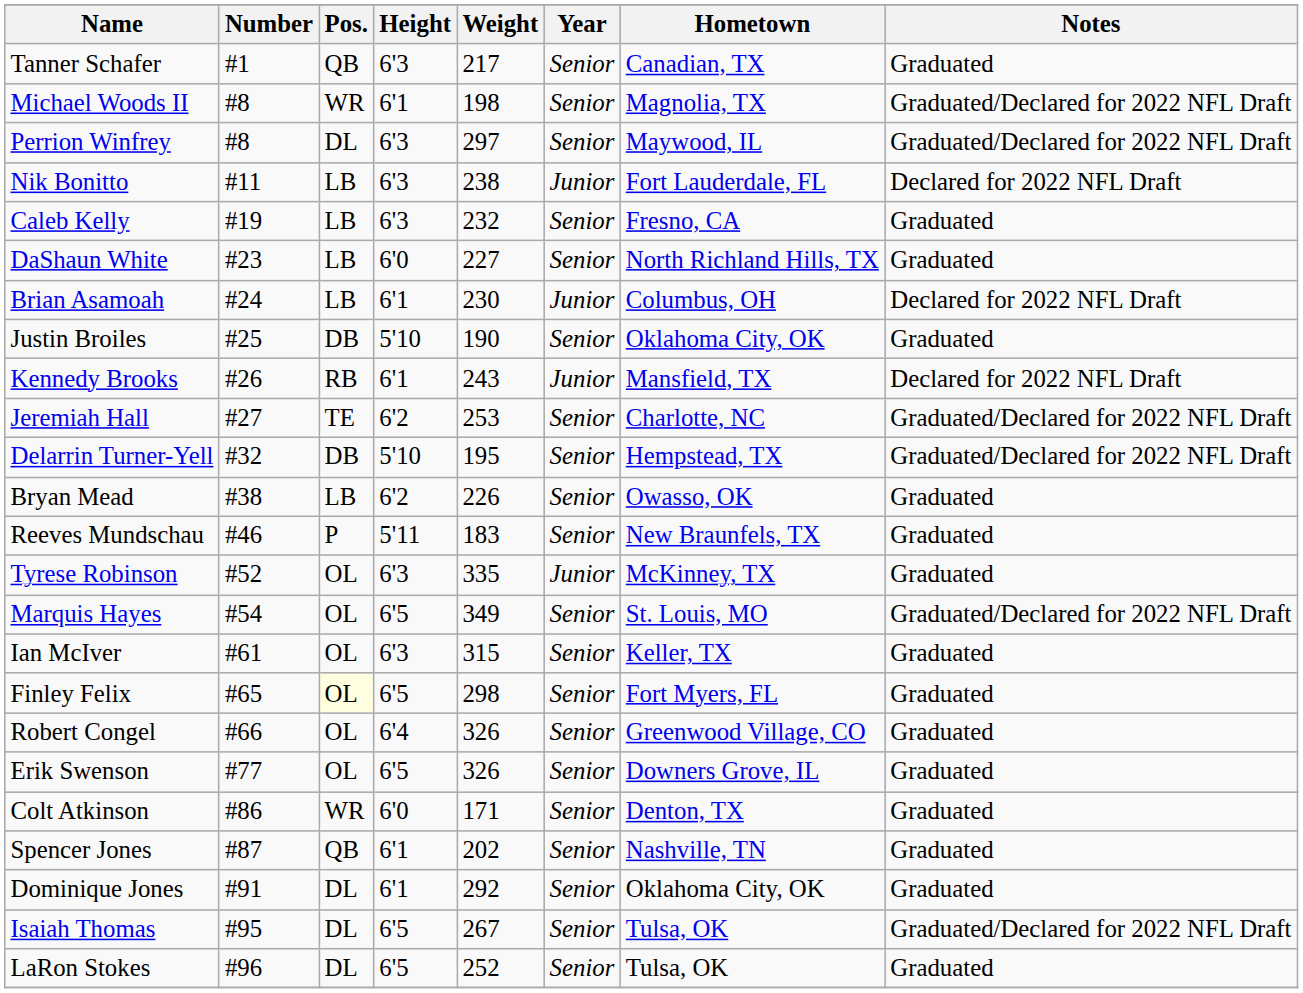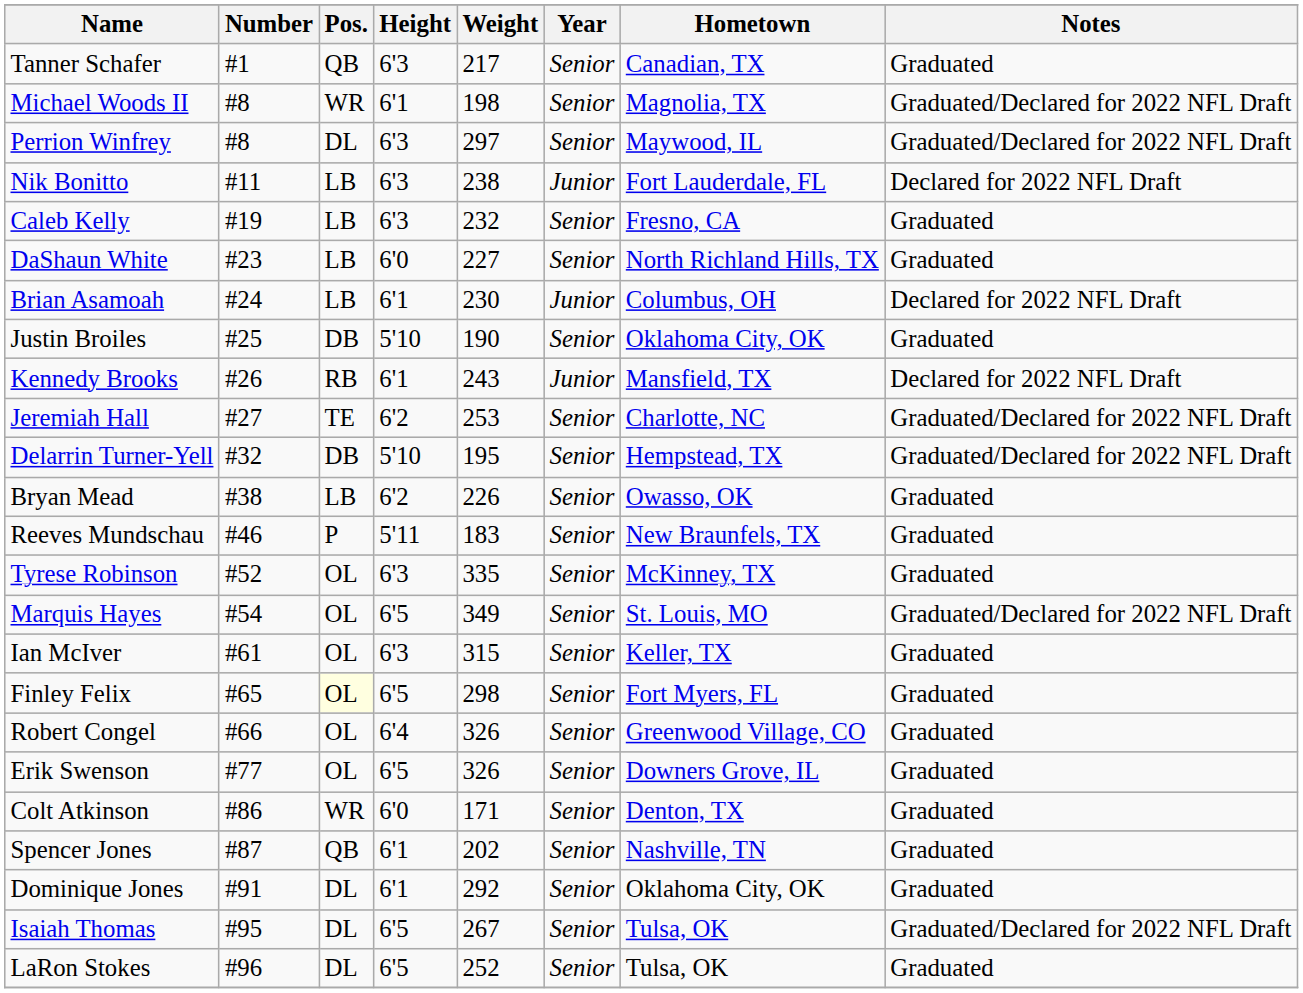(582, 574) Junior -> (582, 574) Senior
